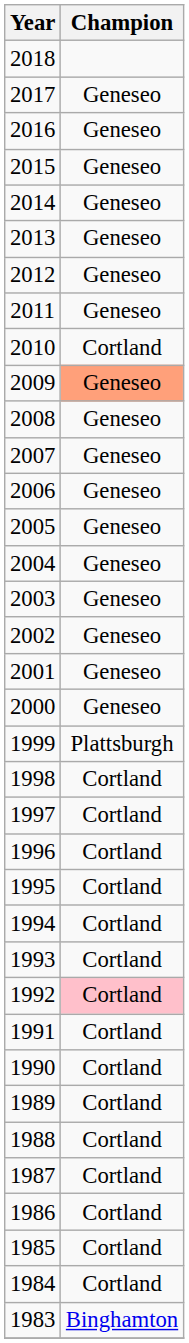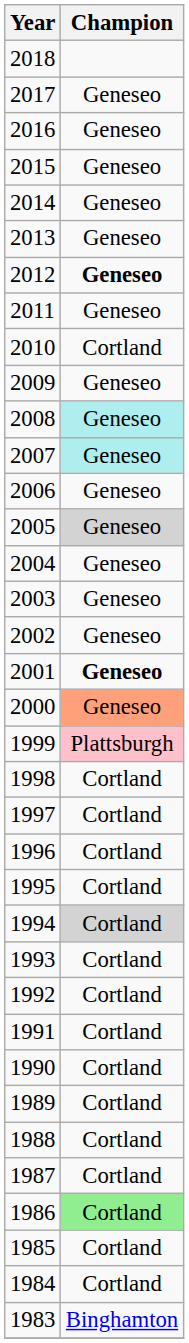(122, 274) normal -> (122, 274) bold
(122, 382) lightsalmon background -> (122, 382) no background
(122, 418) no background -> (122, 418) paleturquoise background
(122, 454) no background -> (122, 454) paleturquoise background
(122, 526) no background -> (122, 526) lightgrey background
(122, 671) normal -> (122, 671) bold
(122, 707) no background -> (122, 707) lightsalmon background
(122, 743) no background -> (122, 743) pink background
(122, 923) no background -> (122, 923) lightgrey background
(122, 995) pink background -> (122, 995) no background
(122, 1211) no background -> (122, 1211) lightgreen background
